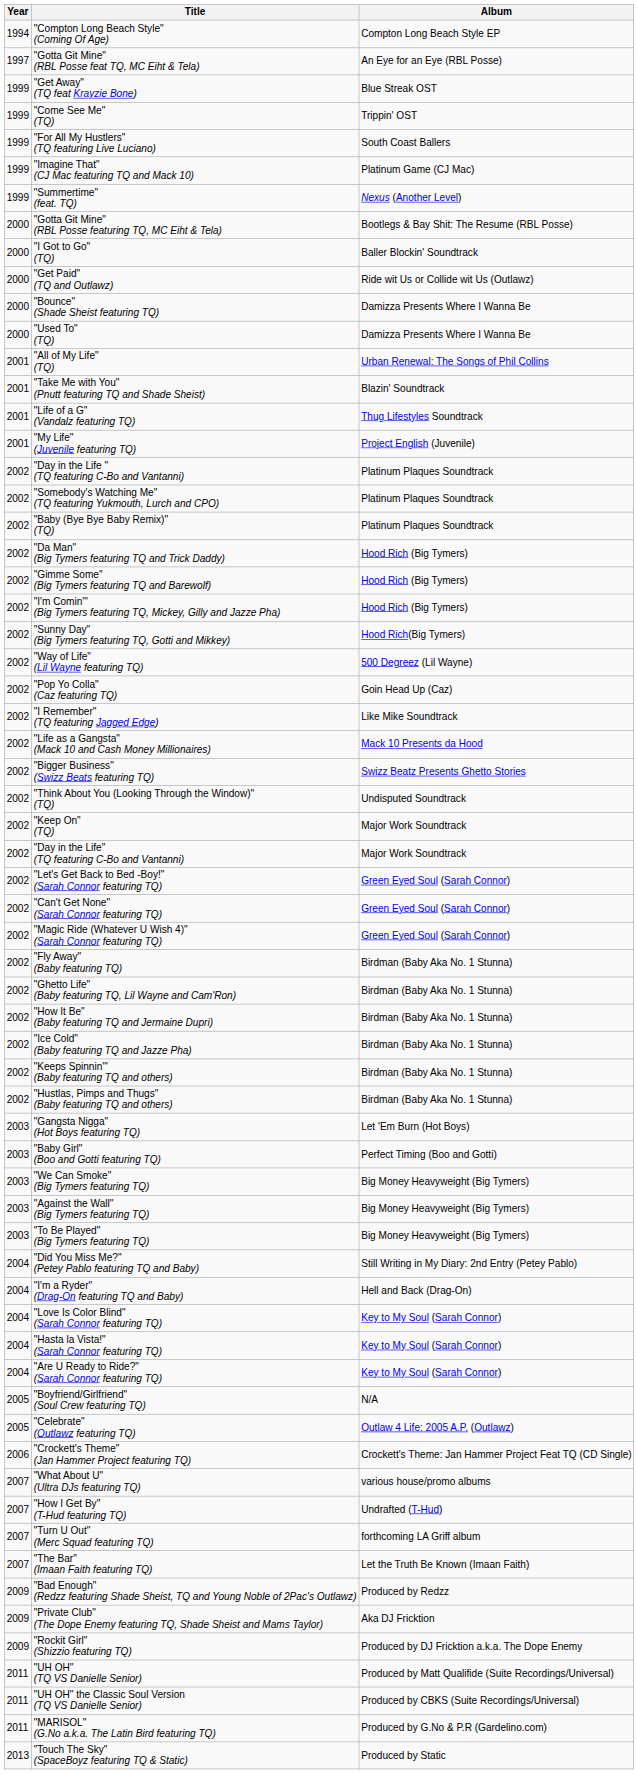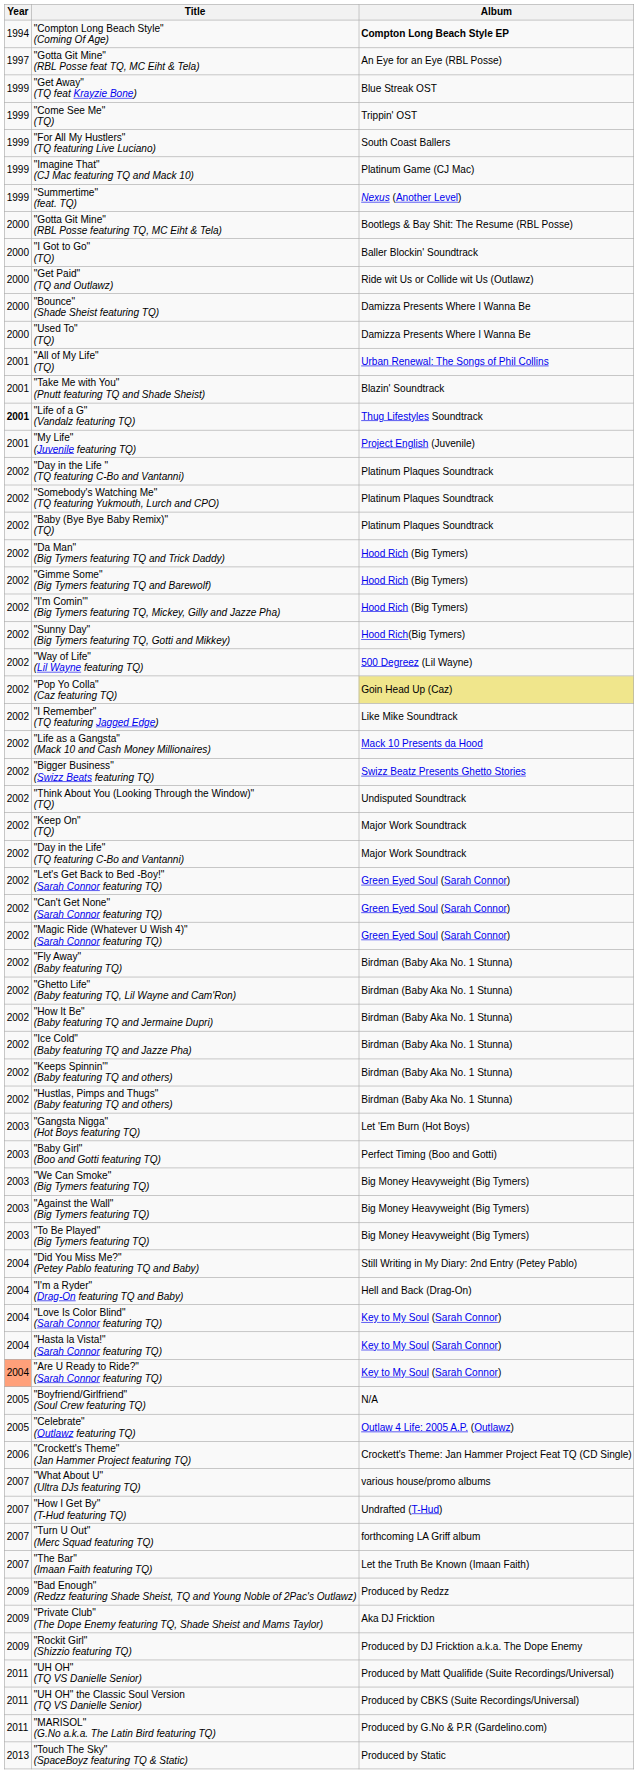(431, 34) normal -> (435, 34) bold
(18, 416) normal -> (18, 416) bold
(407, 689) no background -> (407, 689) khaki background
(18, 1373) no background -> (18, 1373) lightsalmon background
